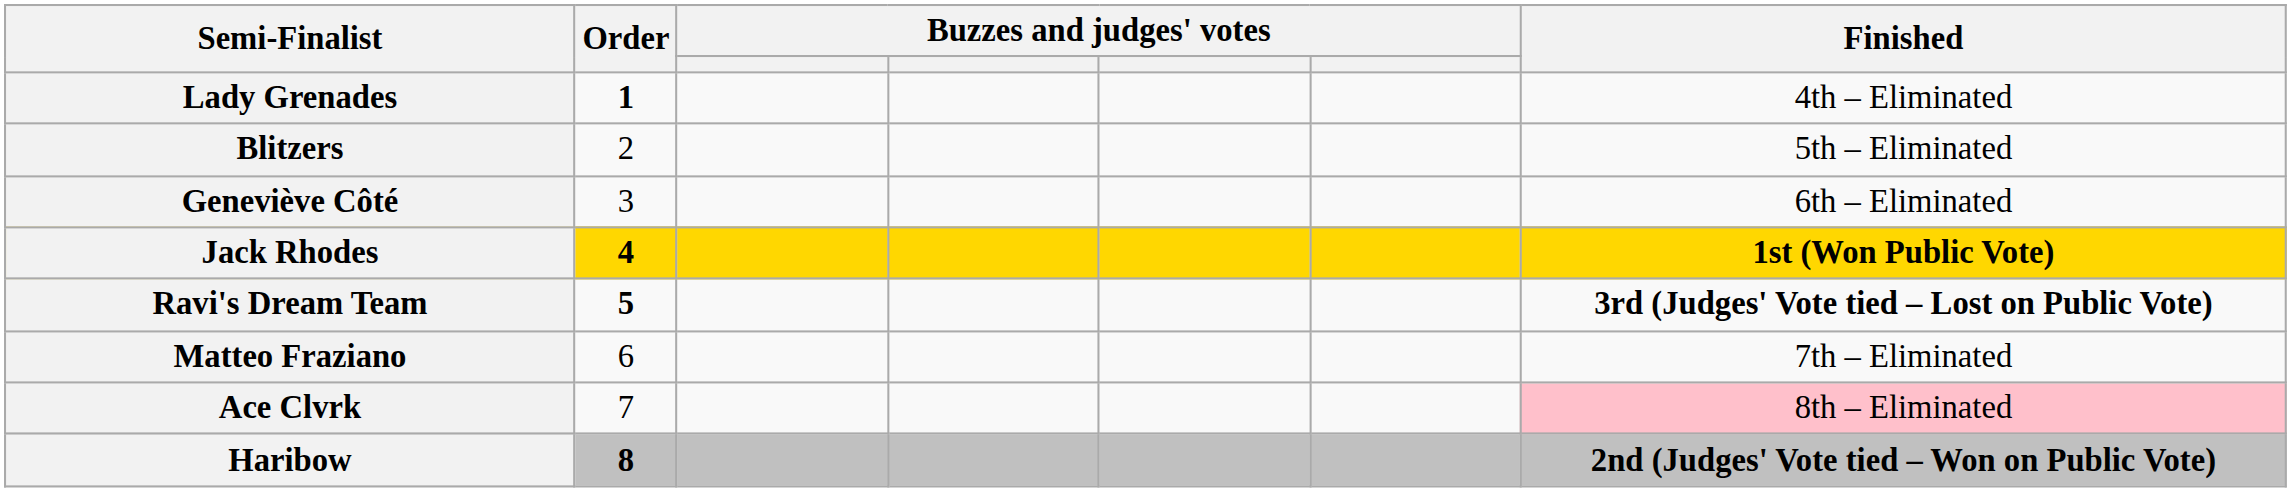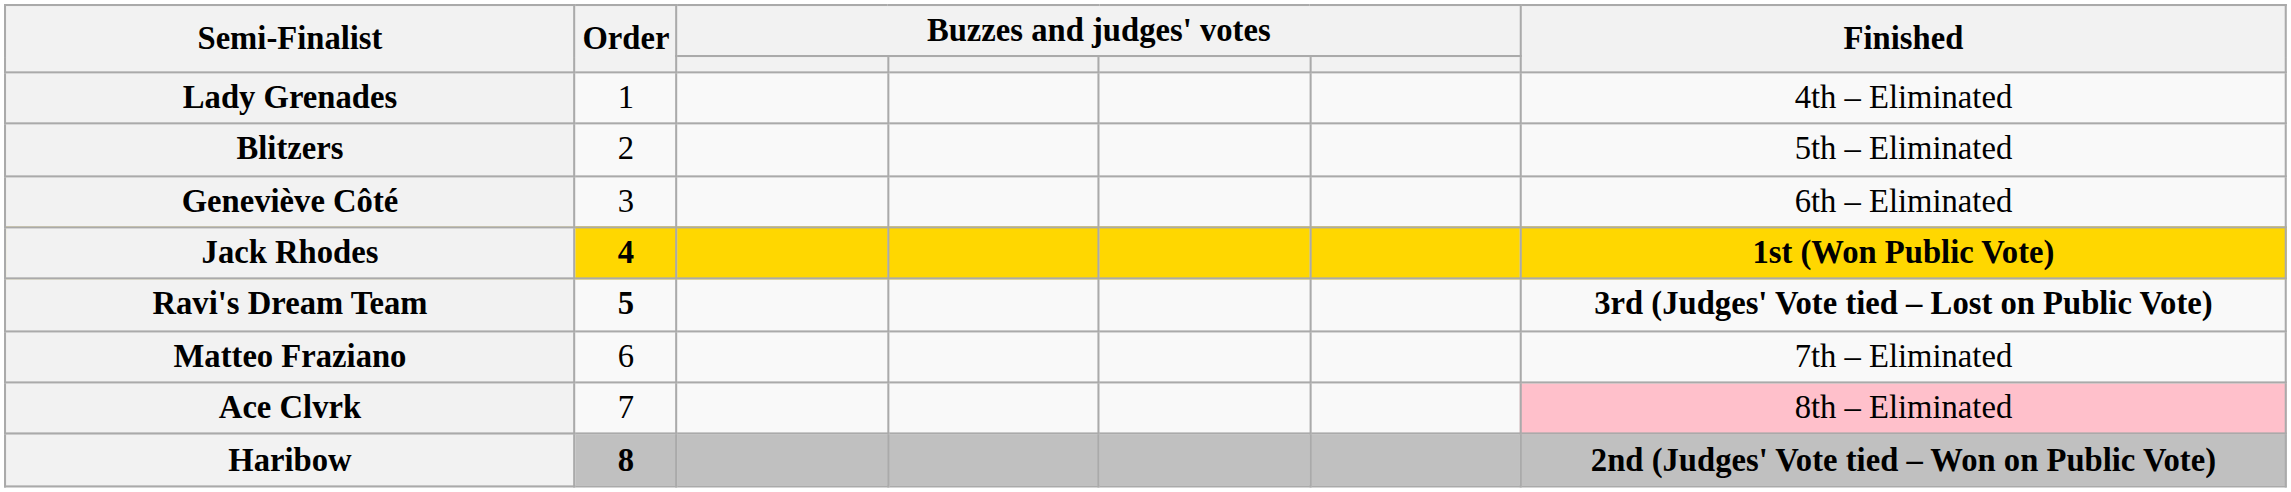(626, 97) bold -> (626, 97) normal
